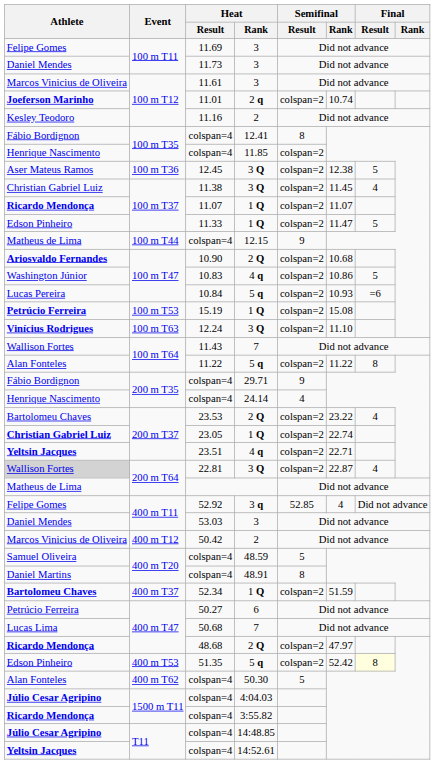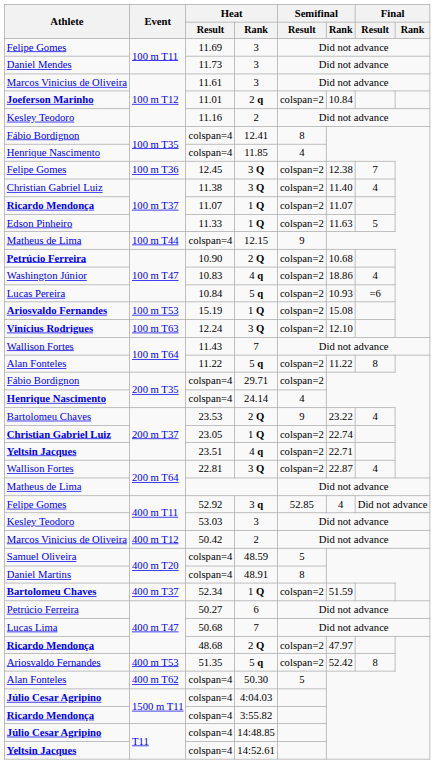(341, 100) 10.74 -> (341, 100) 10.84
(302, 153) colspan=2 -> (302, 153) 4
(50, 170) Aser Mateus Ramos -> (37, 170) Felipe Gomes
(375, 170) 5 -> (375, 170) 7
(341, 188) 11.45 -> (341, 188) 11.40
(341, 223) 11.47 -> (341, 223) 11.63
(57, 258) Ariosvaldo Fernandes -> (47, 258) Petrúcio Ferreira
(341, 276) 10.86 -> (341, 276) 18.86
(375, 276) 5 -> (375, 276) 4
(47, 311) Petrúcio Ferreira -> (57, 311) Ariosvaldo Fernandes
(341, 329) 11.10 -> (341, 329) 12.10
(302, 381) 9 -> (302, 381) colspan=2
(53, 399) normal -> (56, 399) bold
(302, 416) colspan=2 -> (302, 416) 9
(40, 469) lightgrey background -> (40, 469) no background
(39, 522) Daniel Mendes -> (41, 522) Kesley Teodoro
(40, 663) Edson Pinheiro -> (54, 663) Ariosvaldo Fernandes
(375, 663) lightyellow background -> (375, 663) no background
